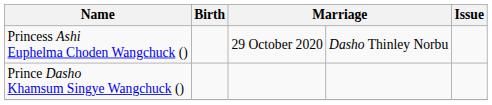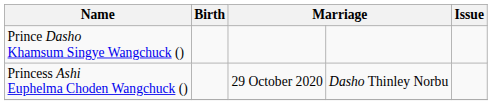rows swapped: (96, 81) <-> (98, 44)
